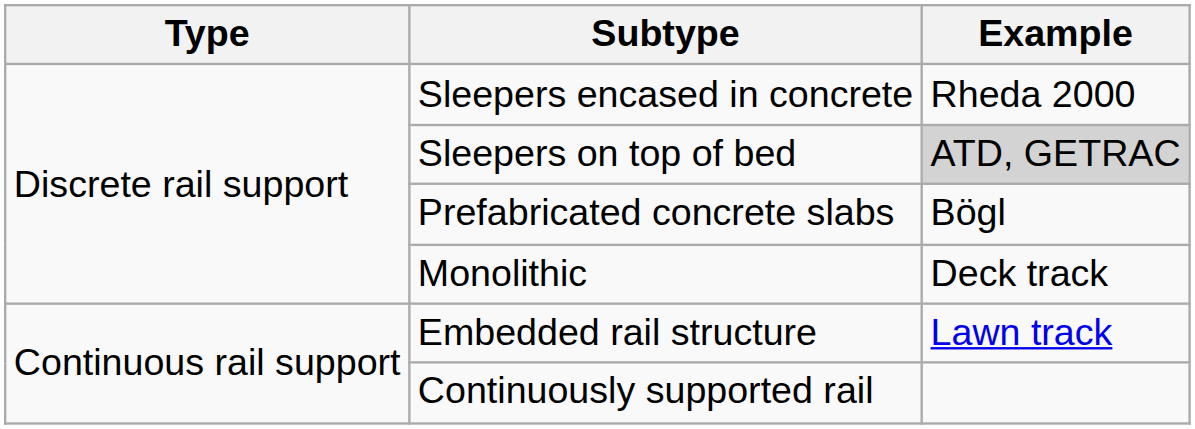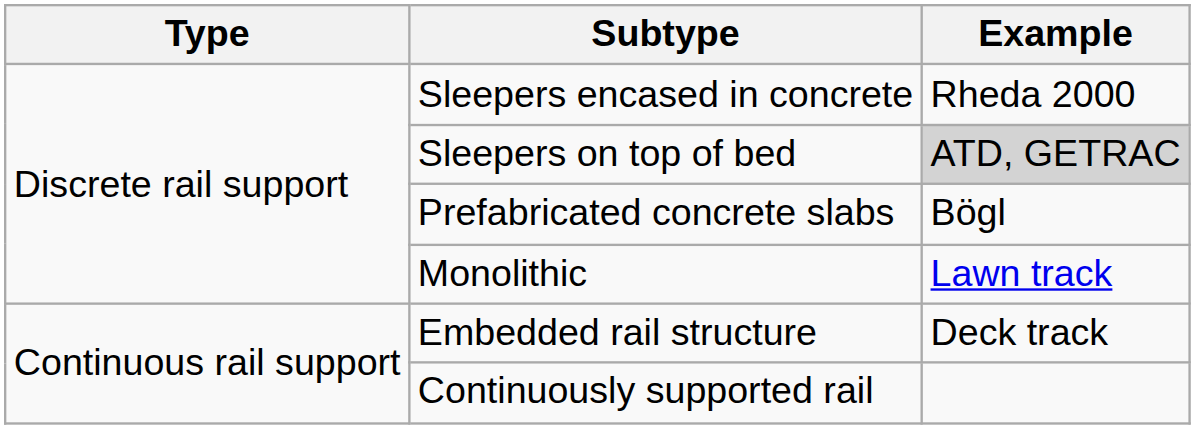(1019, 272) Deck track -> (1021, 272) Lawn track
(1021, 332) Lawn track -> (1019, 332) Deck track
